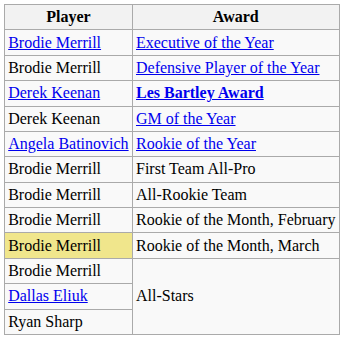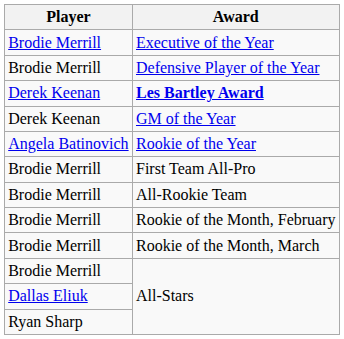(55, 245) khaki background -> (55, 245) no background
